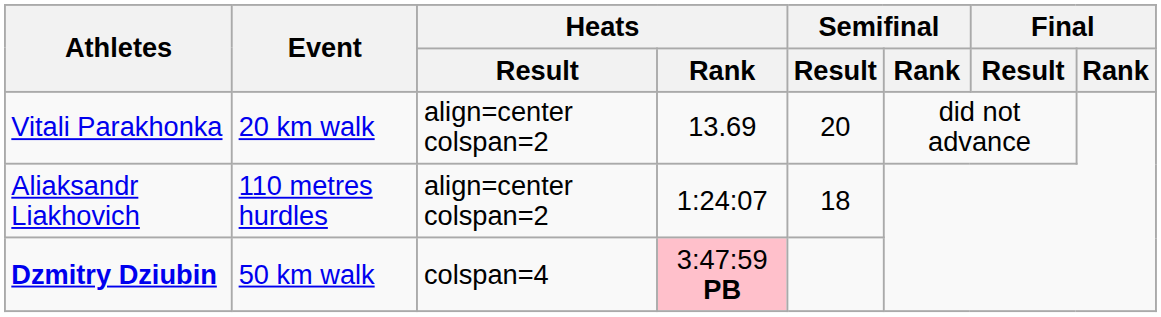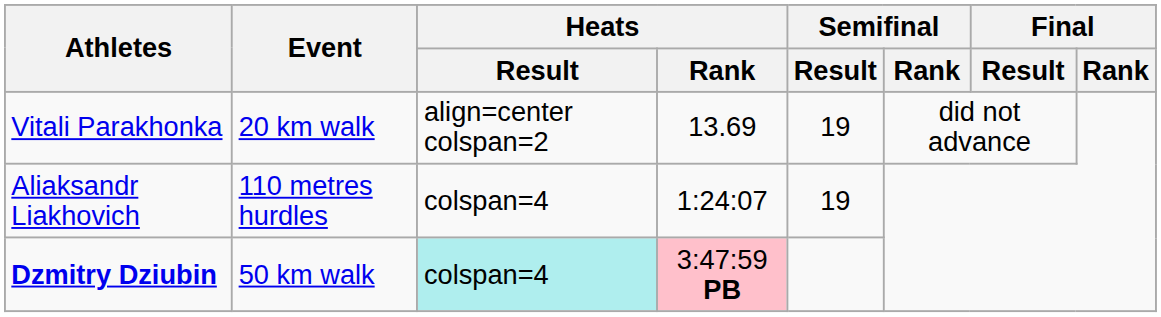(835, 128) 20 -> (835, 128) 19
(498, 201) align=center colspan=2 -> (486, 201) colspan=4
(835, 201) 18 -> (835, 201) 19
(486, 274) no background -> (486, 274) paleturquoise background
